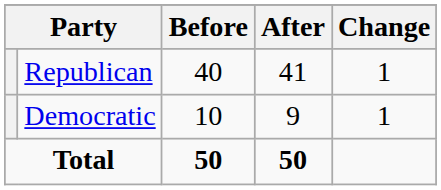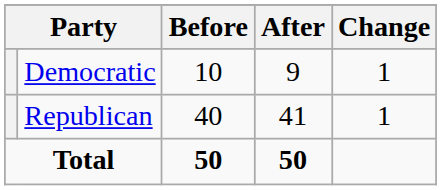rows swapped: (88, 71) <-> (90, 116)
